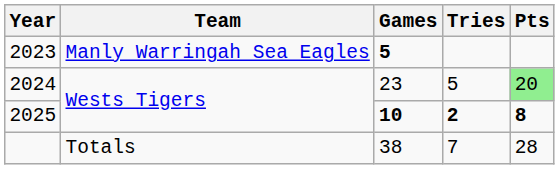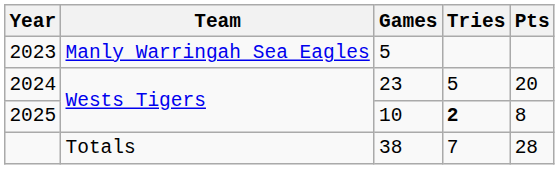(385, 52) bold -> (385, 52) normal
(526, 84) lightgreen background -> (526, 84) no background
(391, 116) bold -> (391, 116) normal
(521, 116) bold -> (521, 116) normal
